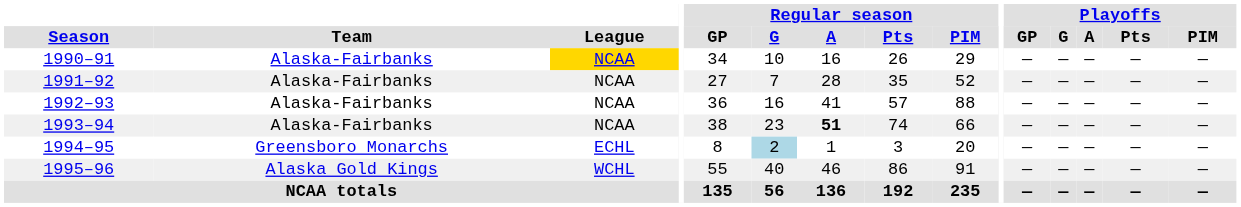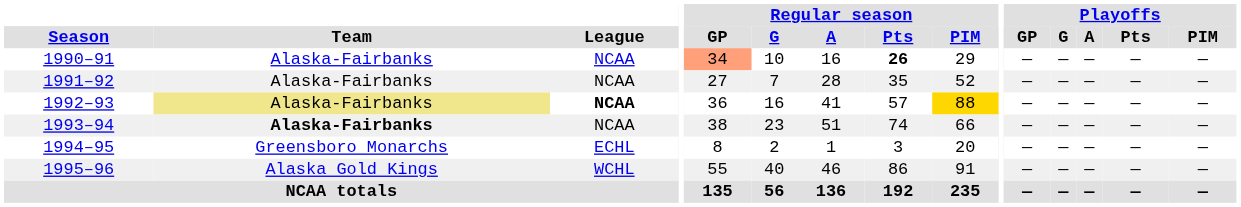(614, 59) gold background -> (614, 59) no background
(718, 59) no background -> (718, 59) lightsalmon background
(898, 59) normal -> (898, 59) bold
(352, 103) no background -> (352, 103) khaki background
(614, 103) normal -> (614, 103) bold
(965, 103) no background -> (965, 103) gold background
(352, 126) normal -> (352, 126) bold
(831, 126) bold -> (831, 126) normal
(774, 148) lightblue background -> (774, 148) no background
